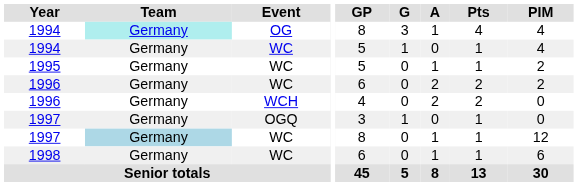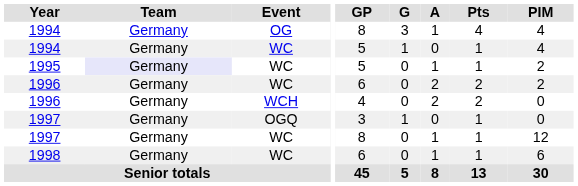(159, 30) paleturquoise background -> (159, 30) no background
(159, 66) no background -> (159, 66) lavender background
(159, 137) lightblue background -> (159, 137) no background
